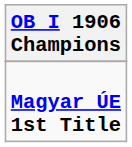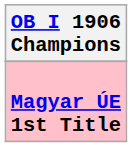(66, 114) no background -> (66, 114) pink background
